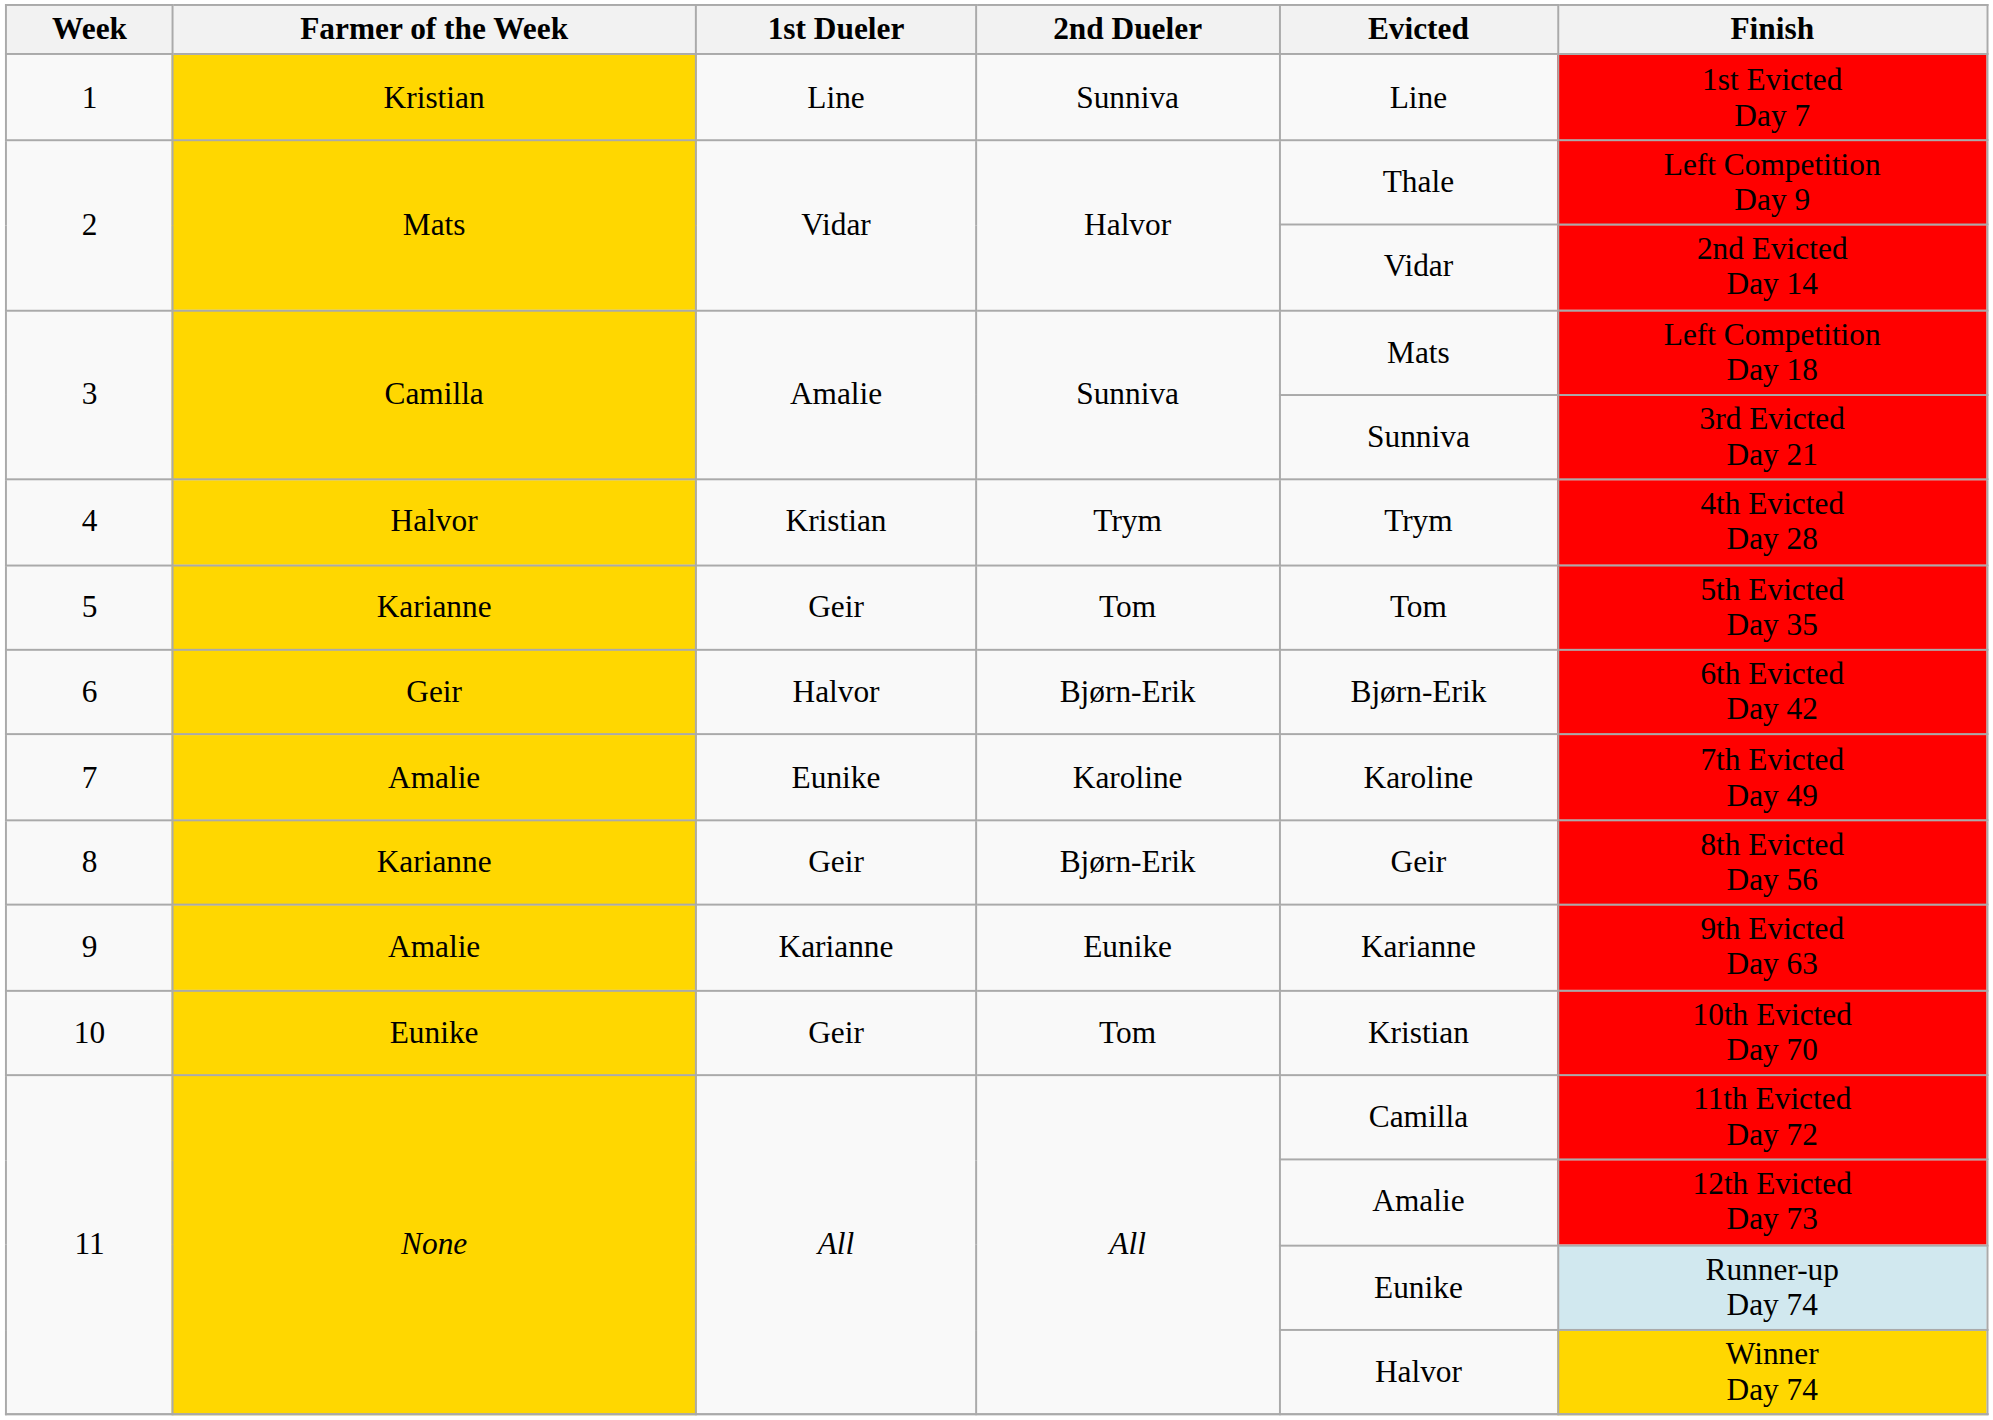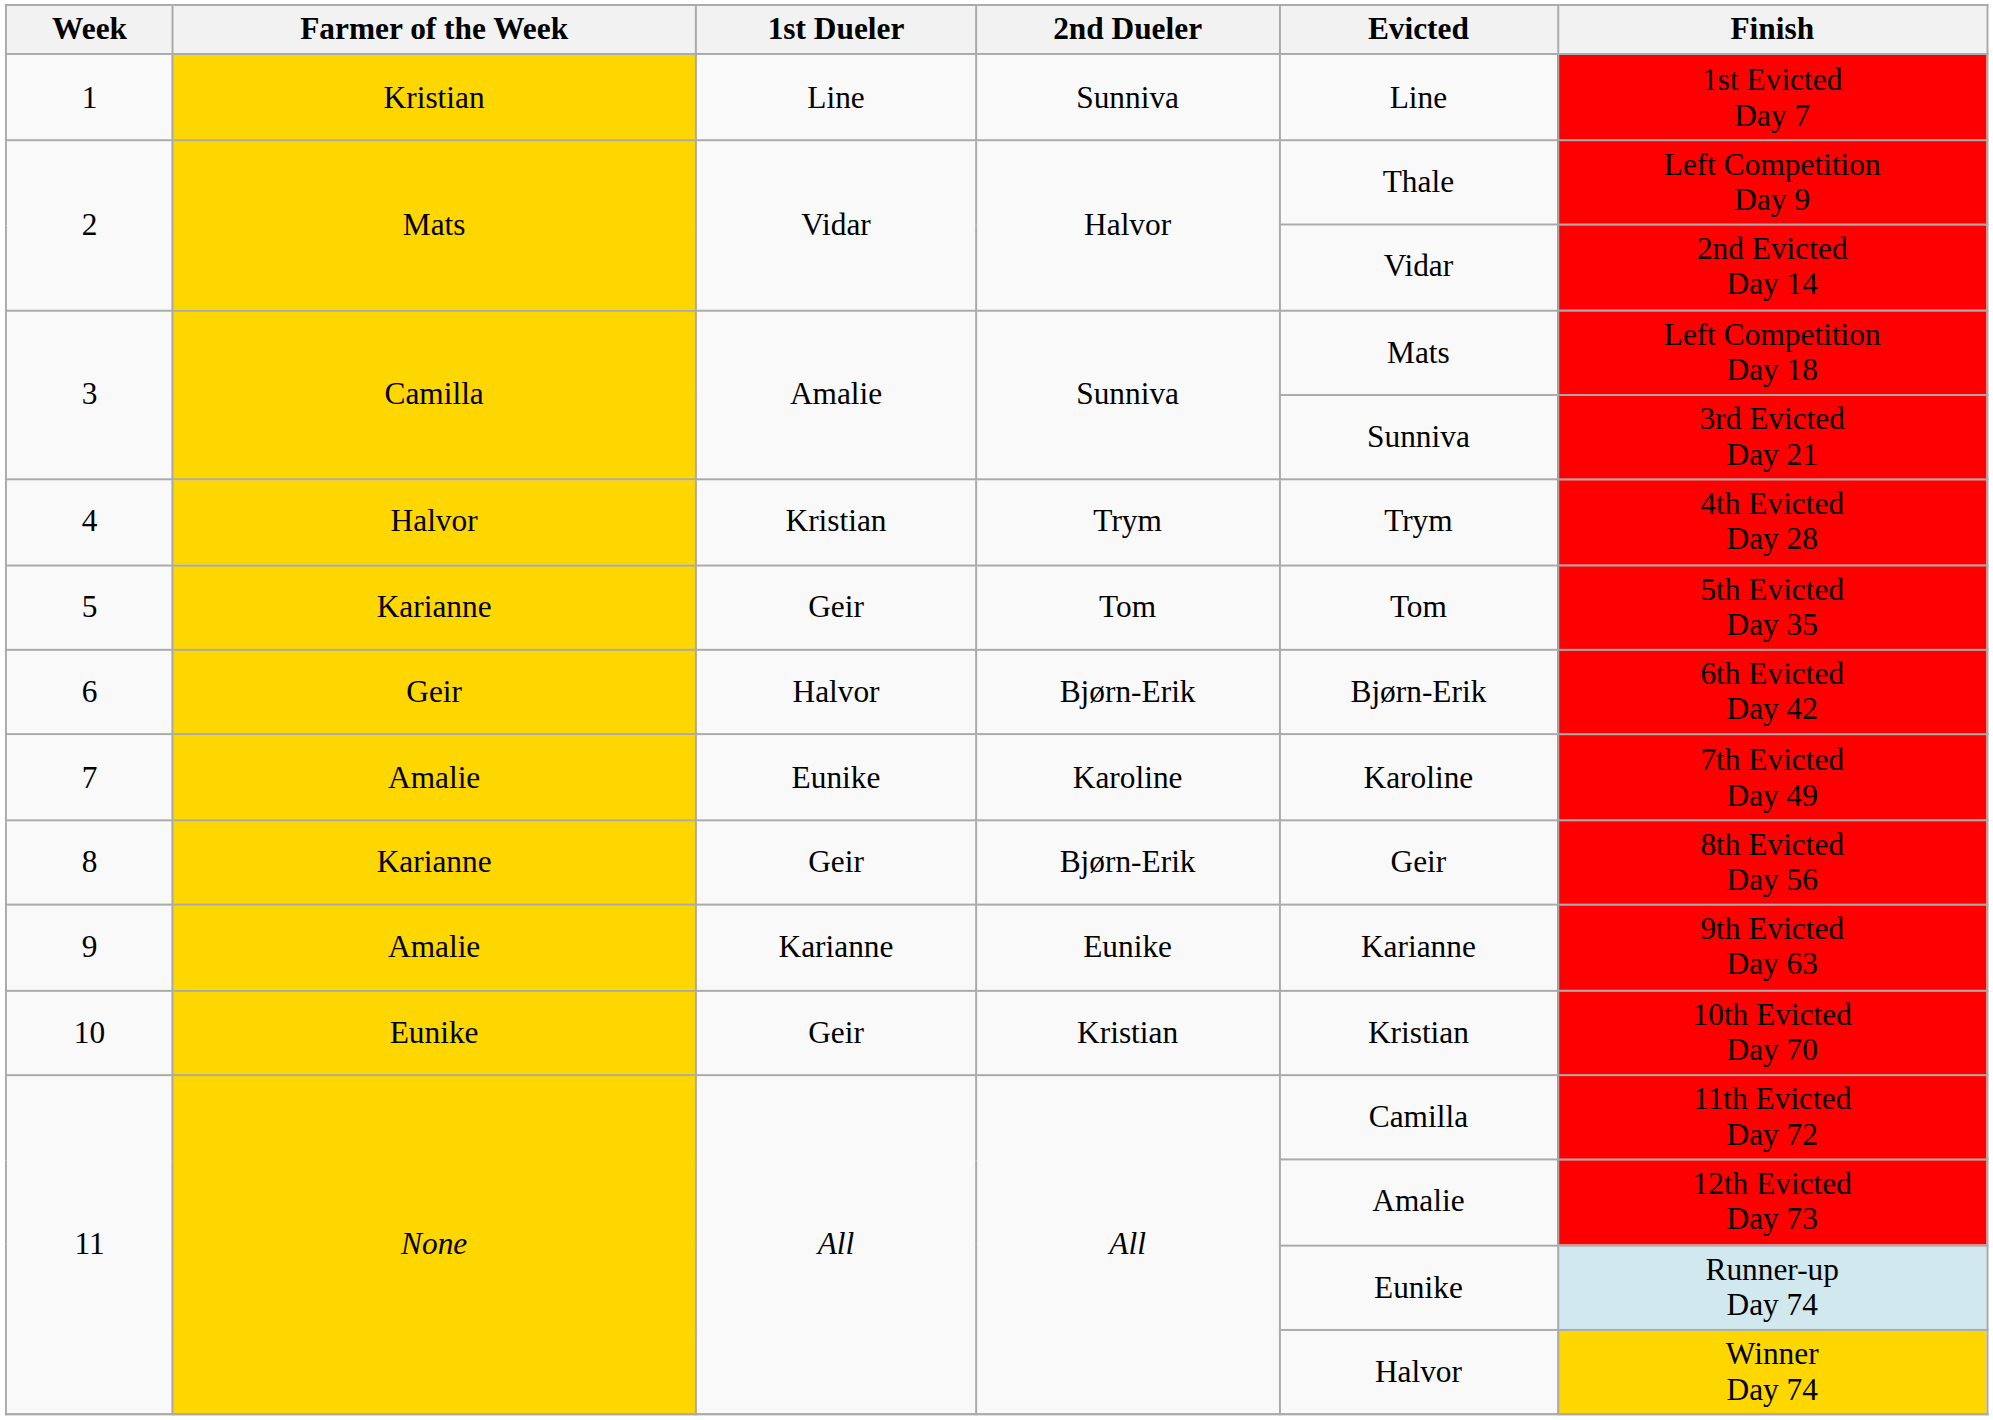(1128, 1031) Tom -> (1128, 1031) Kristian
